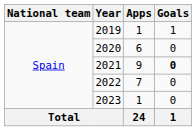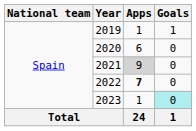(139, 65) no background -> (139, 65) lightgrey background
(173, 65) bold -> (173, 65) normal
(139, 83) normal -> (139, 83) bold
(173, 100) no background -> (173, 100) paleturquoise background
